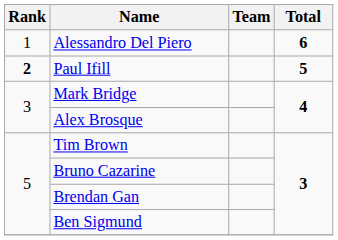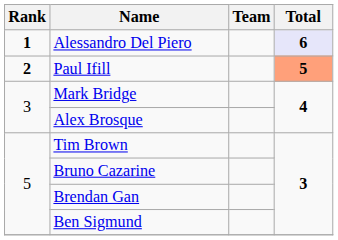(27, 42) normal -> (27, 42) bold
(303, 42) no background -> (303, 42) lavender background
(303, 68) no background -> (303, 68) lightsalmon background
